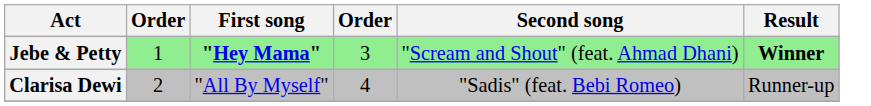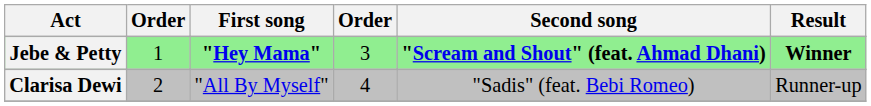(570, 52) normal -> (584, 52) bold
